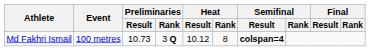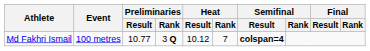(139, 39) 10.73 -> (139, 39) 10.77
(225, 39) 8 -> (225, 39) 7
